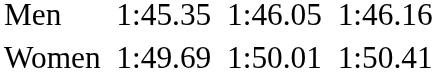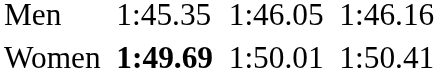(164, 58) normal -> (165, 58) bold
